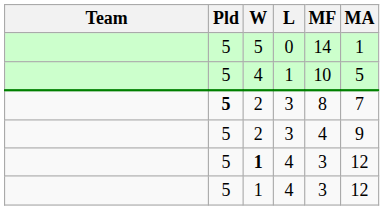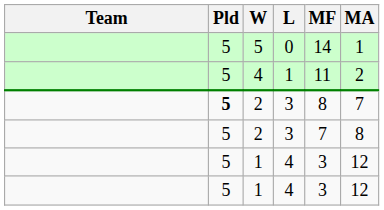(322, 75) 10 -> (322, 75) 11
(359, 75) 5 -> (359, 75) 2
(322, 133) 4 -> (322, 133) 7
(359, 133) 9 -> (359, 133) 8
(258, 161) bold -> (258, 161) normal
